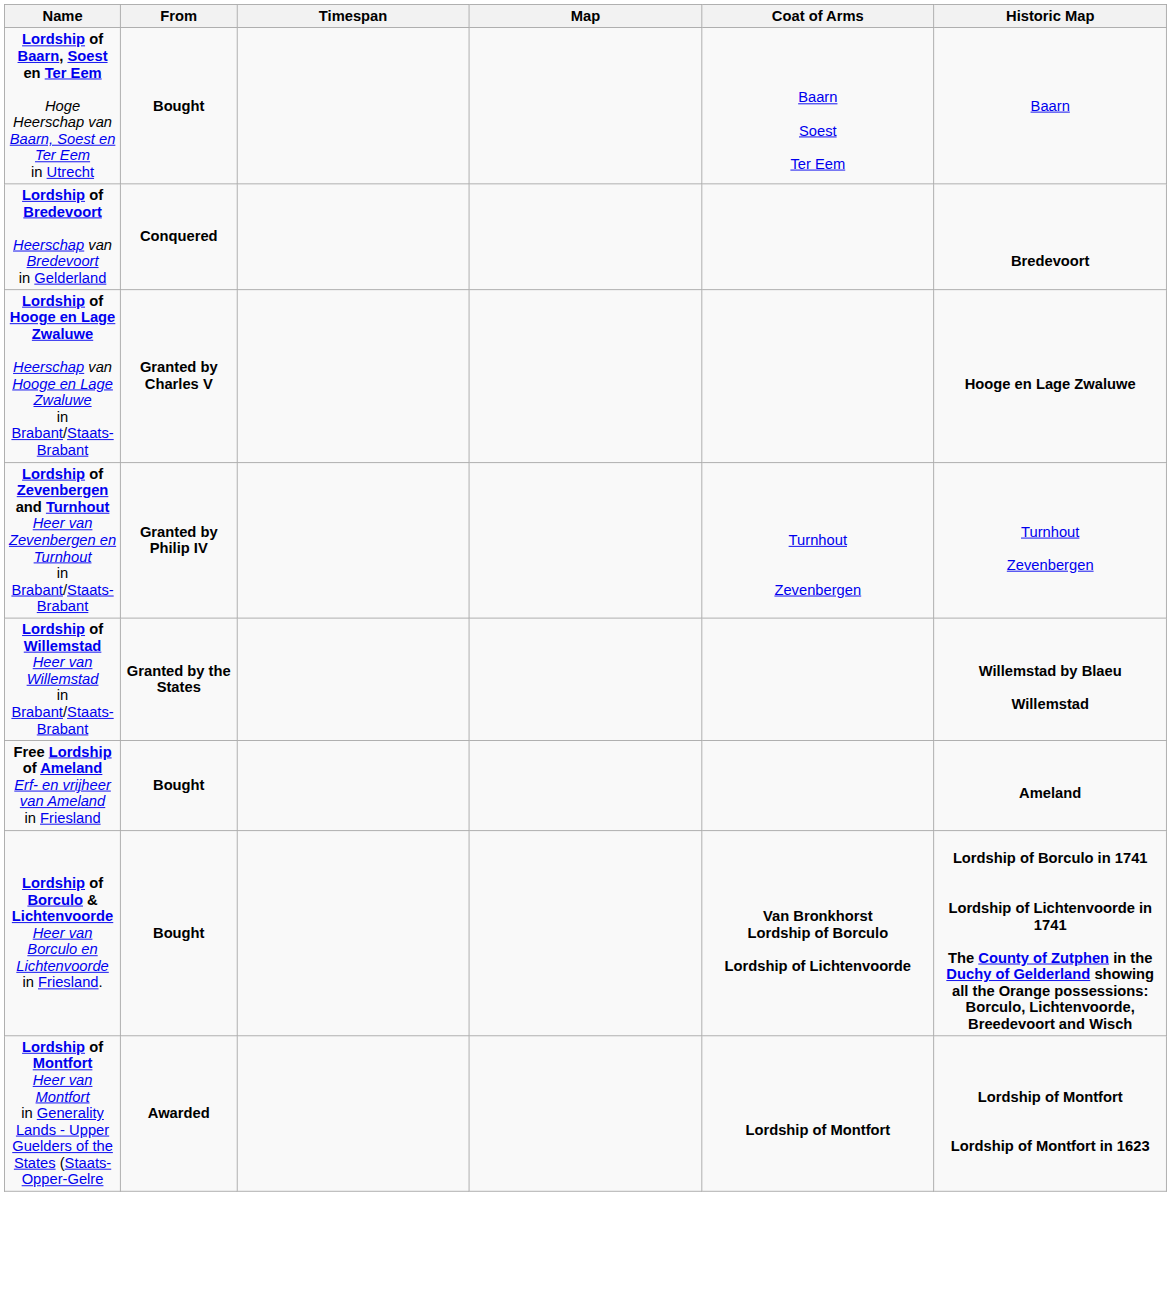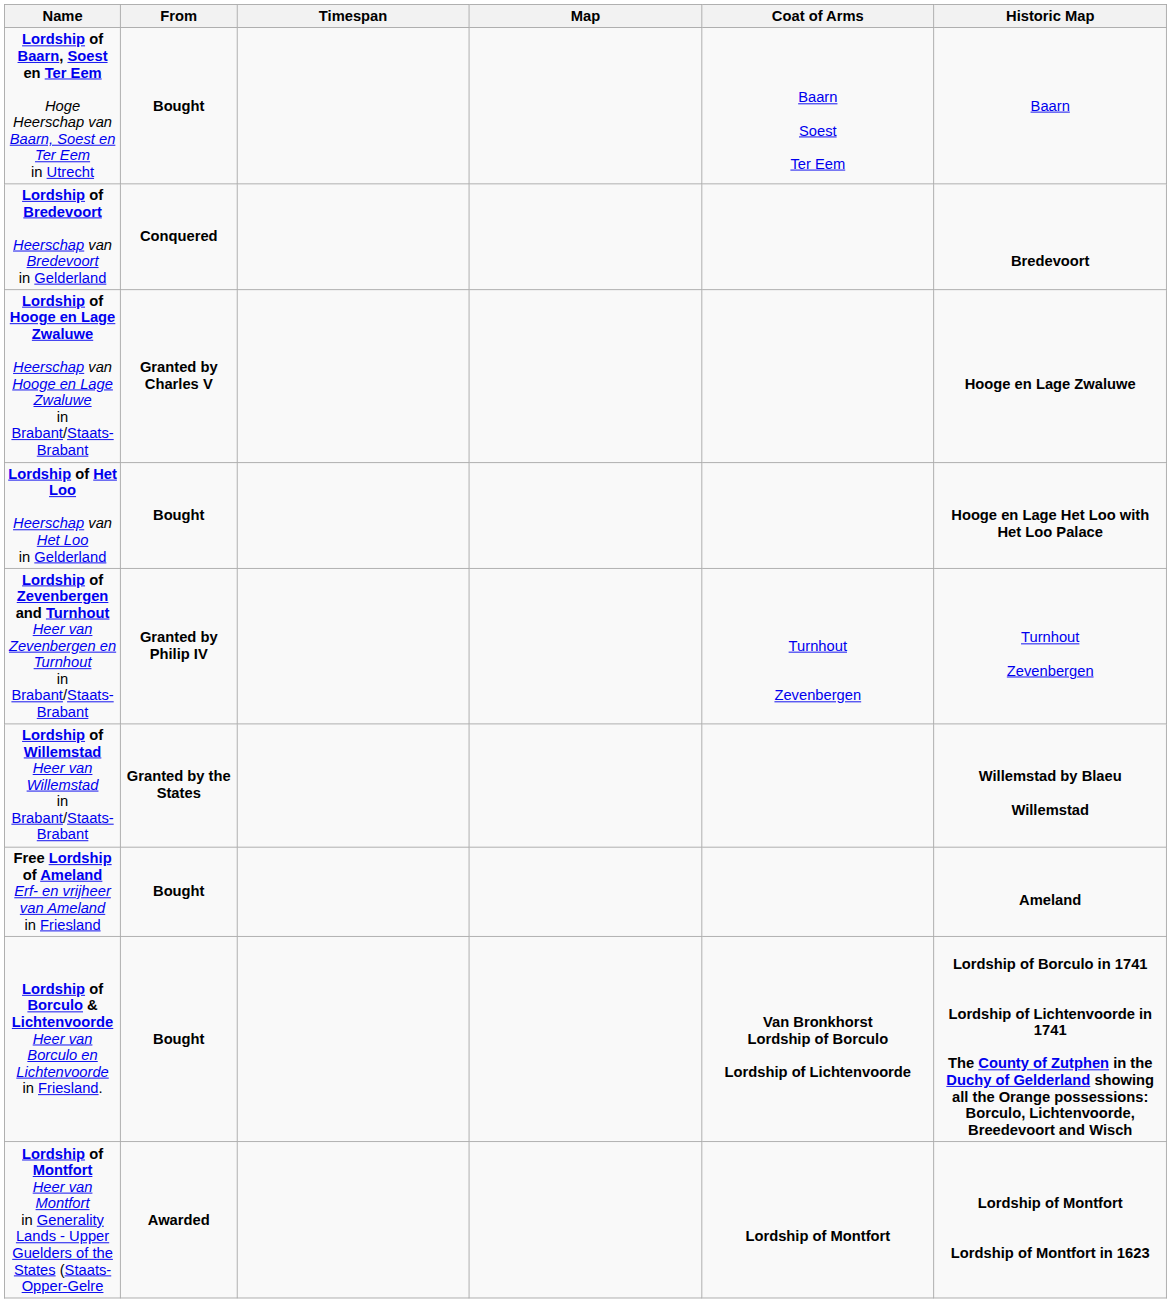+ row: (63, 515)
